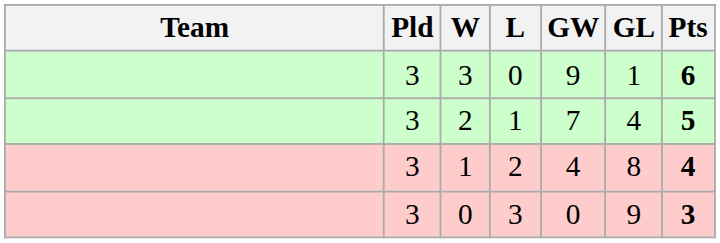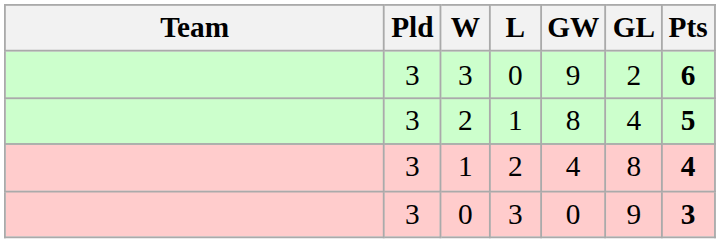(634, 74) 1 -> (634, 74) 2
(573, 120) 7 -> (573, 120) 8
